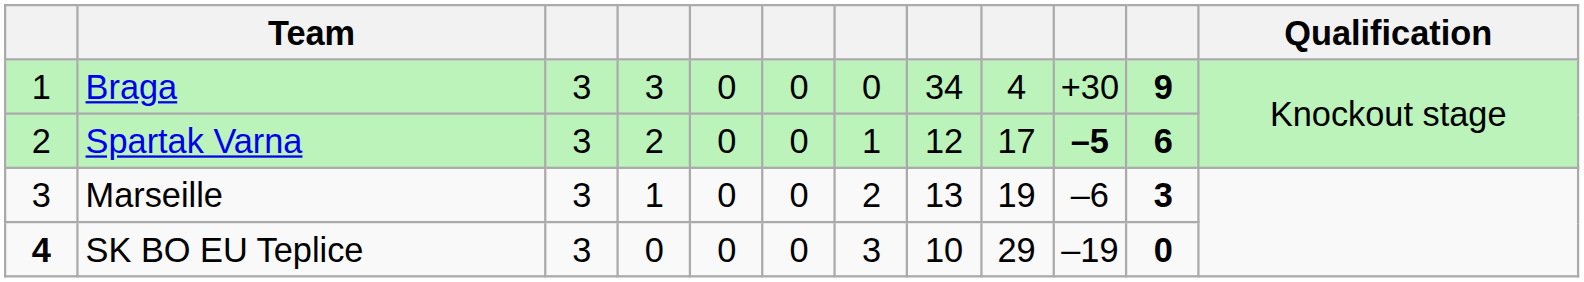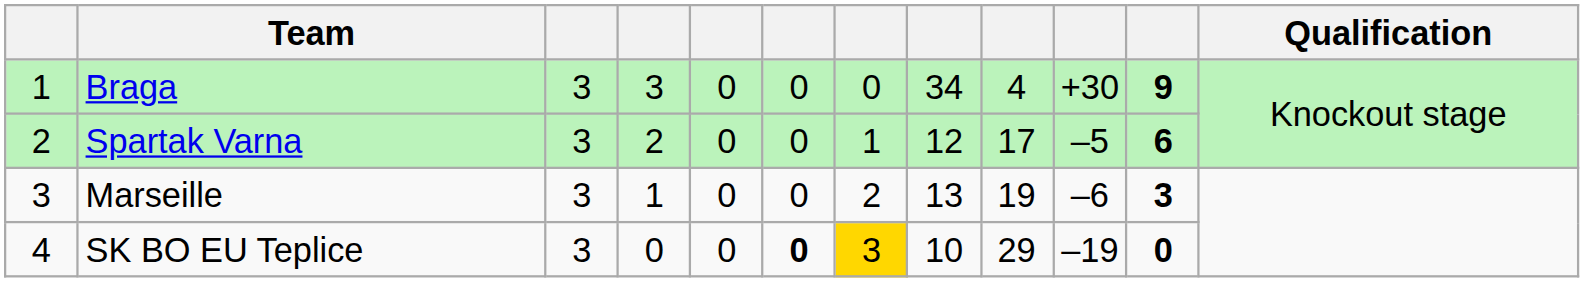(1090, 141) bold -> (1090, 141) normal
(41, 250) bold -> (41, 250) normal
(799, 250) normal -> (799, 250) bold
(872, 250) no background -> (872, 250) gold background
